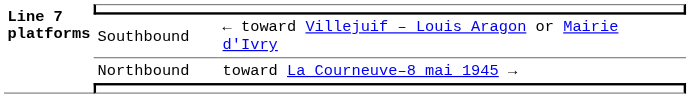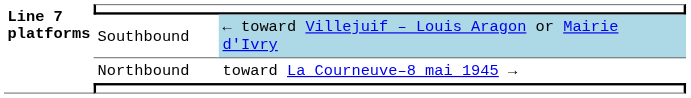(420, 36) no background -> (420, 36) lightblue background
